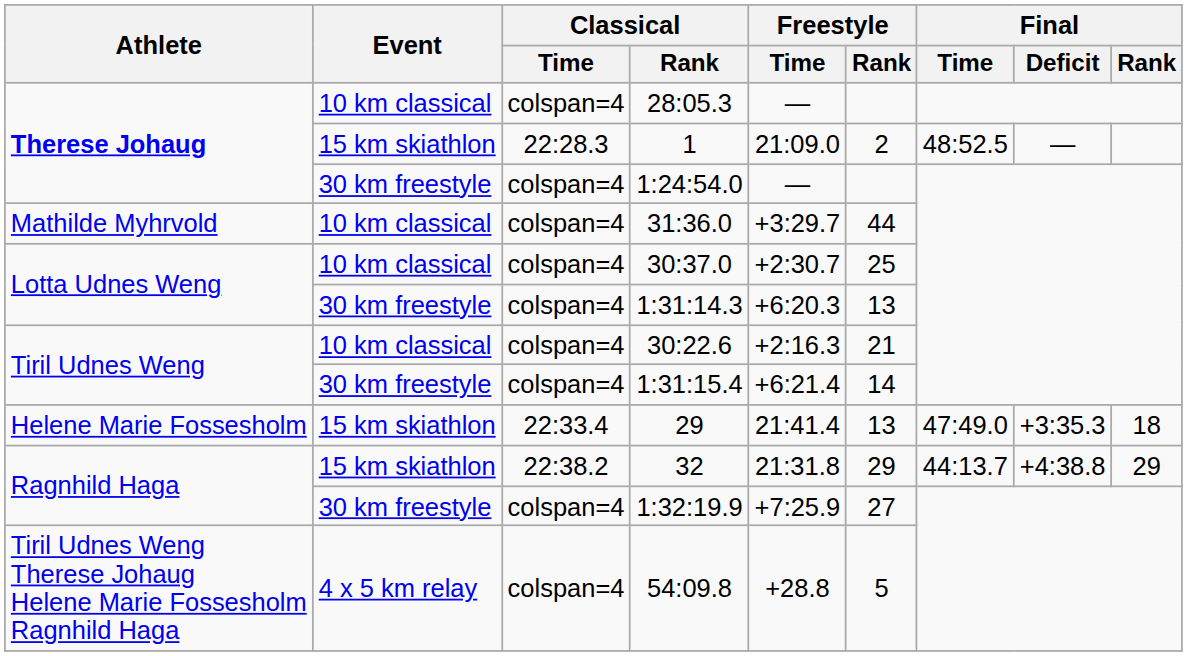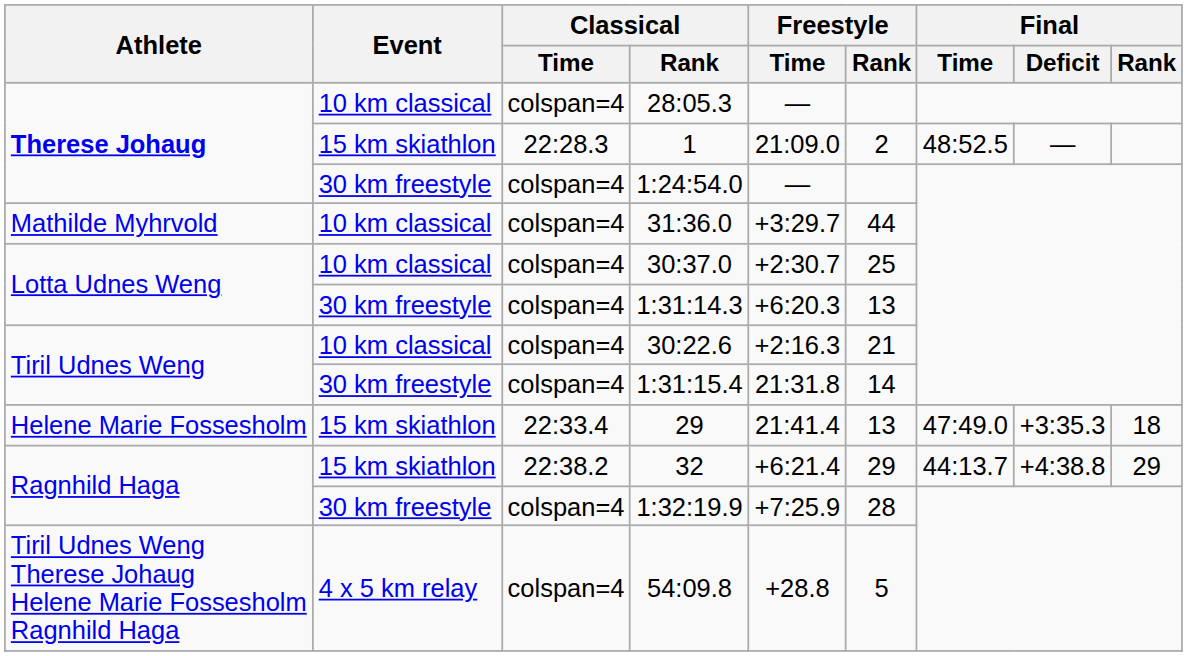(797, 386) +6:21.4 -> (797, 386) 21:31.8
(797, 466) 21:31.8 -> (797, 466) +6:21.4
(882, 506) 27 -> (882, 506) 28
